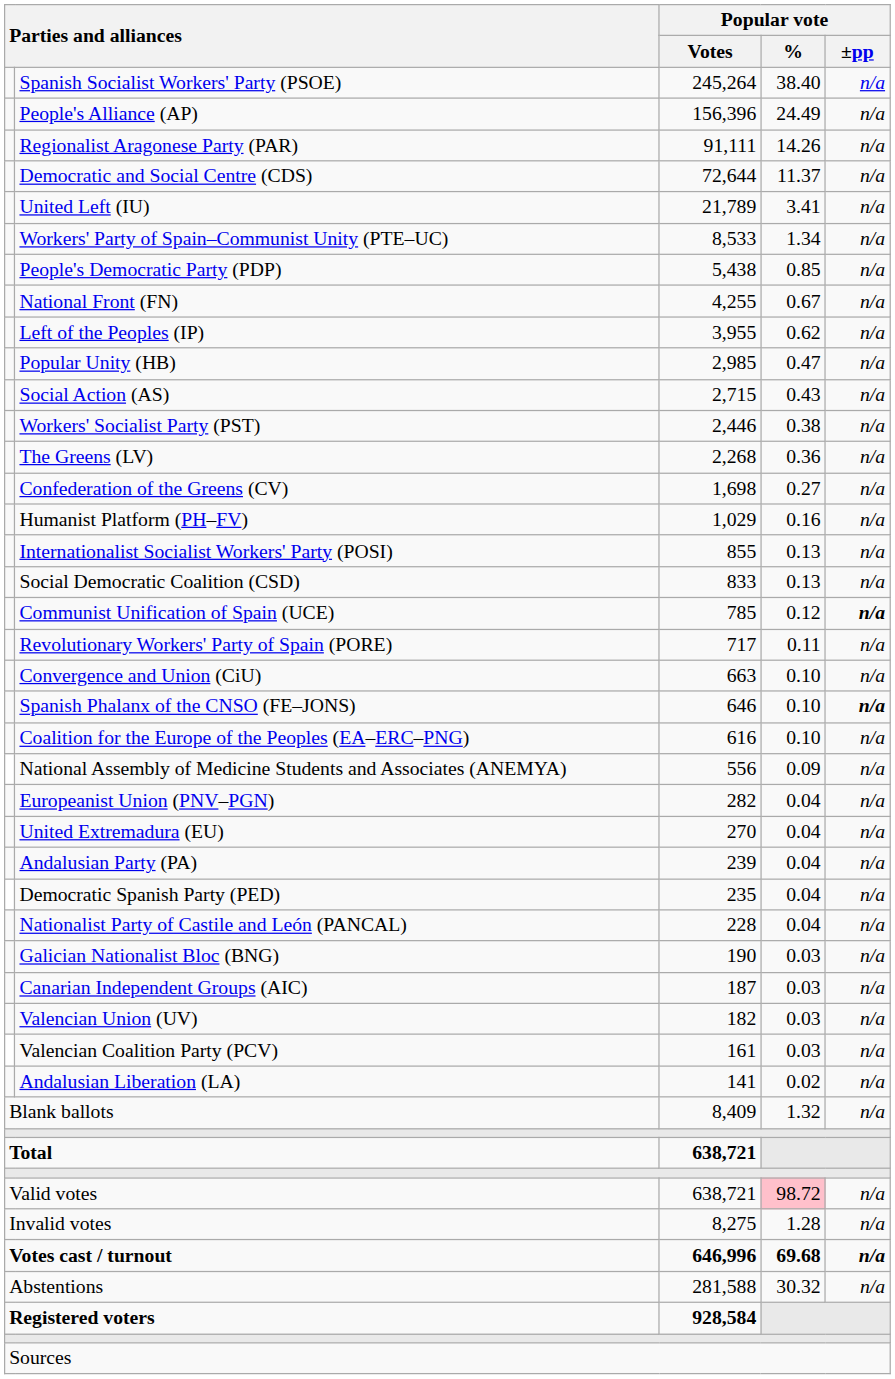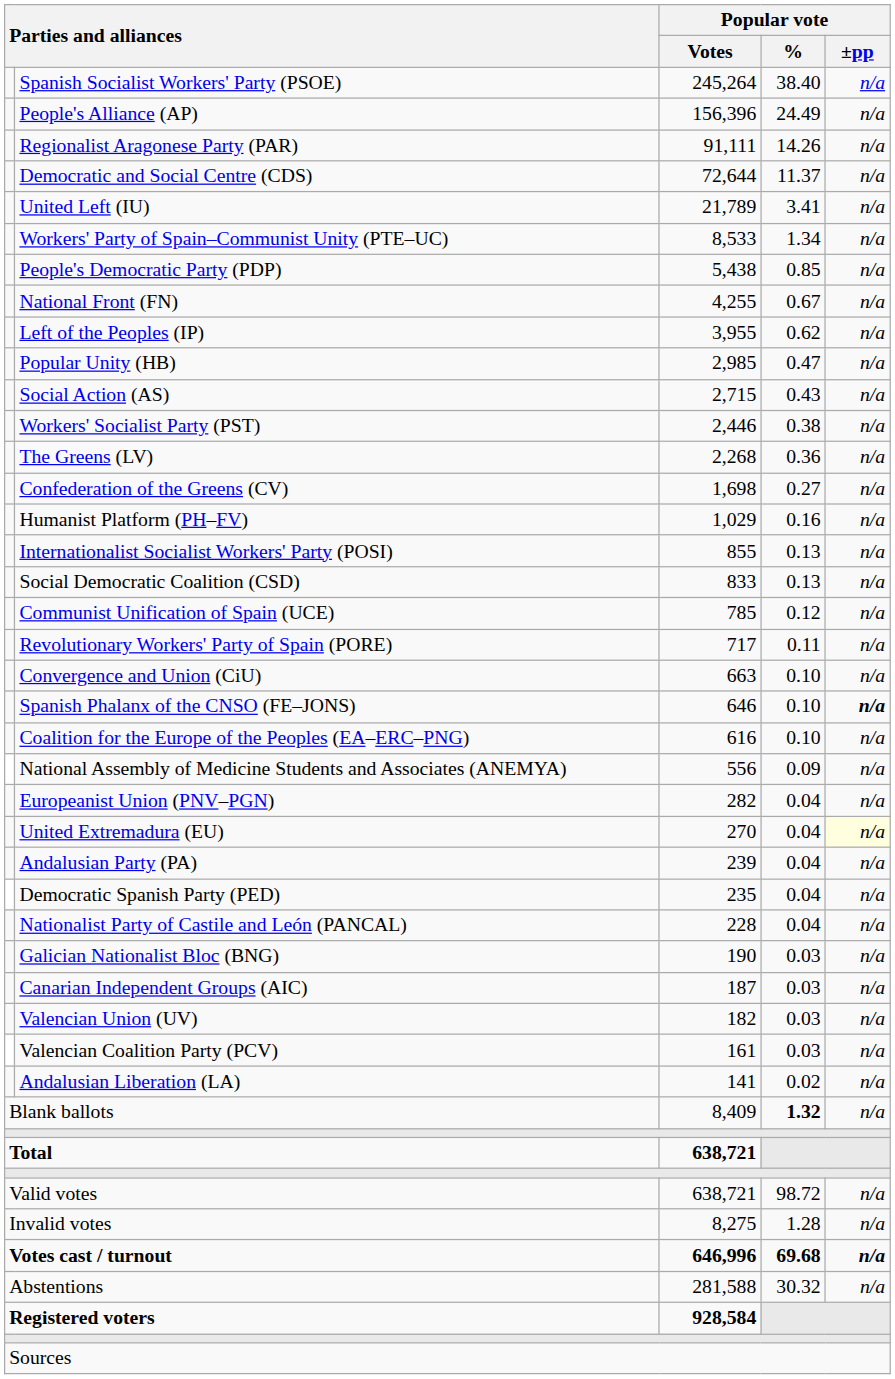(872, 613) bold -> (872, 613) normal
(872, 831) no background -> (872, 831) lightyellow background
(803, 1112) normal -> (803, 1112) bold
(799, 1193) pink background -> (799, 1193) no background
